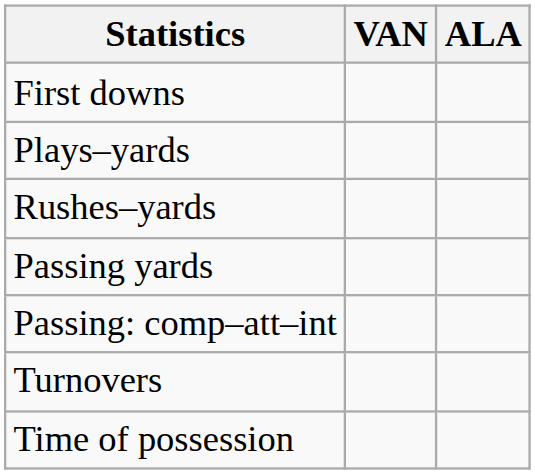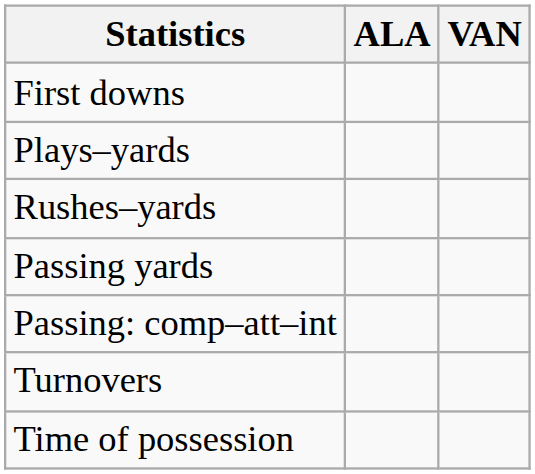columns swapped: (391, 33) <-> (483, 33)
